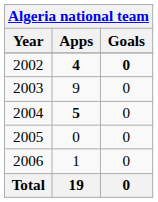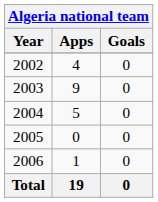(76, 64) bold -> (76, 64) normal
(126, 64) bold -> (126, 64) normal
(76, 112) bold -> (76, 112) normal
